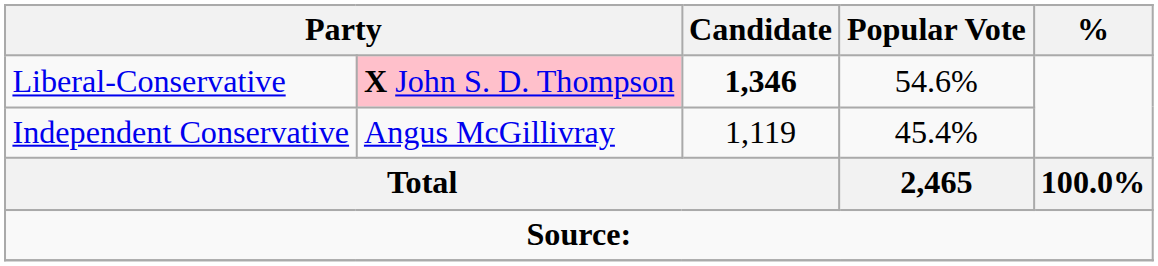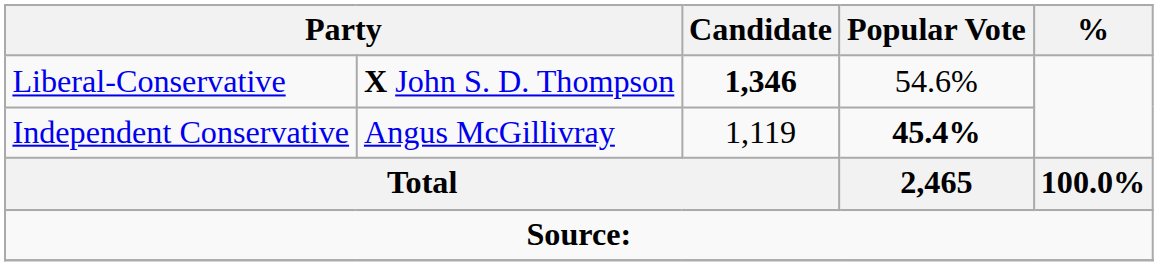(519, 81) pink background -> (519, 81) no background
(936, 132) normal -> (936, 132) bold
